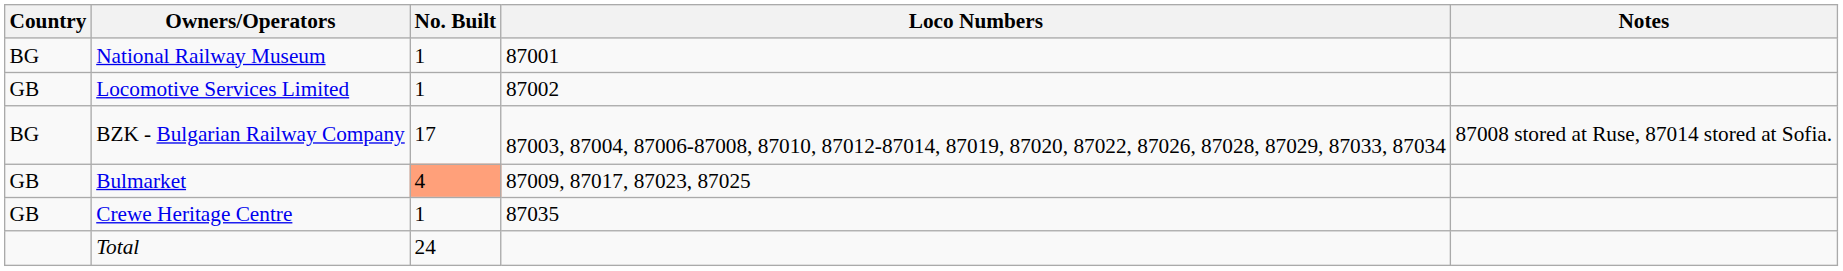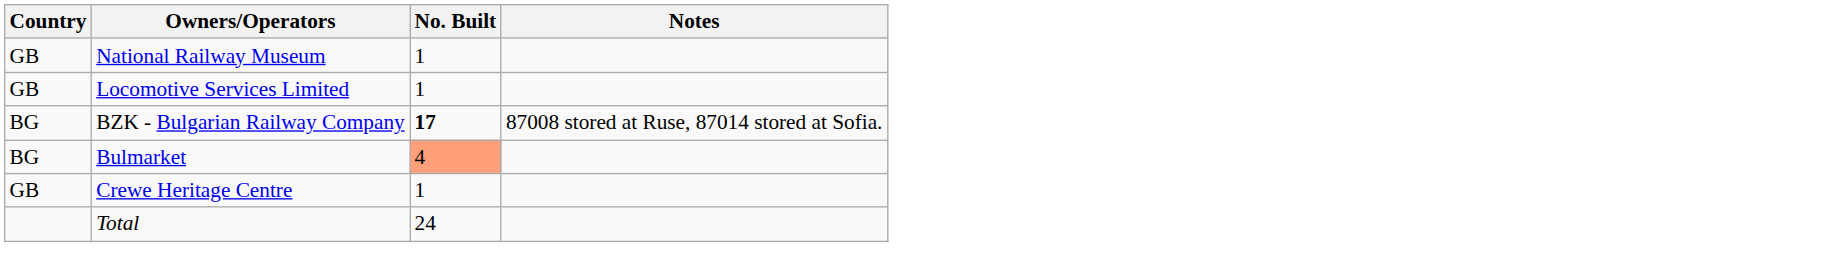- column: (976, 21)
(24, 55) BG -> (24, 55) GB
(425, 134) normal -> (425, 122) bold
(24, 180) GB -> (24, 156) BG
